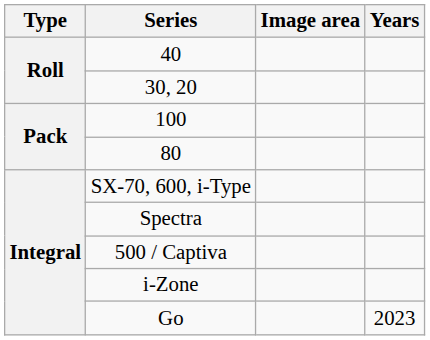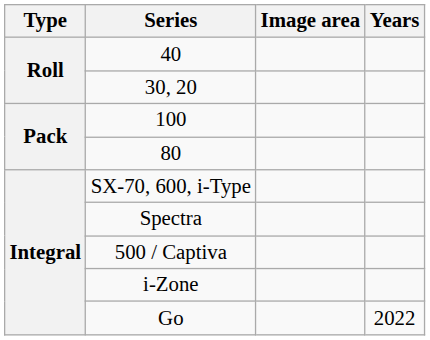(395, 317) 2023 -> (395, 317) 2022
